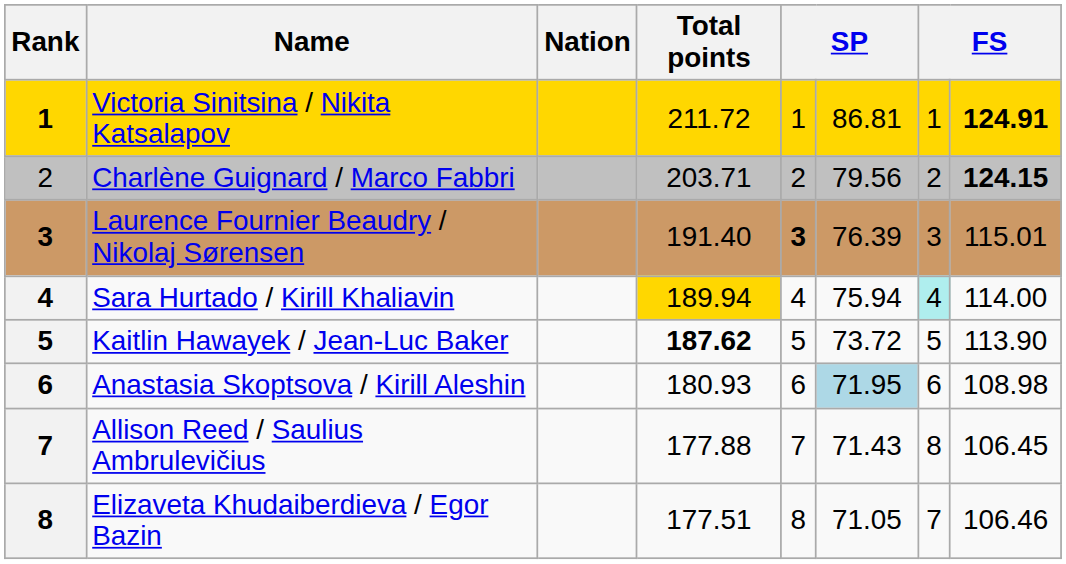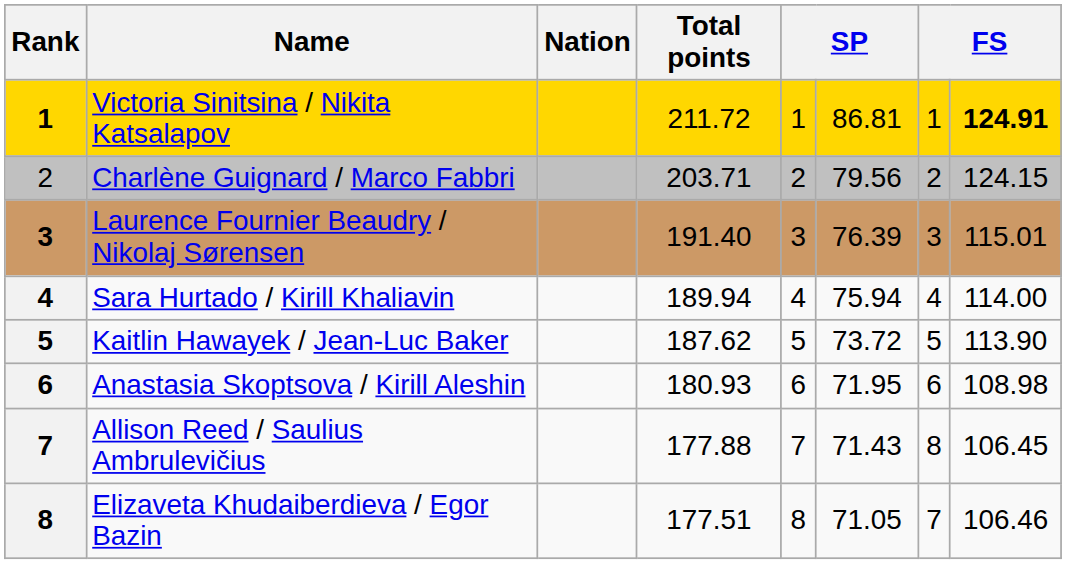(1006, 177) bold -> (1006, 177) normal
(798, 237) bold -> (798, 237) normal
(709, 297) gold background -> (709, 297) no background
(934, 297) paleturquoise background -> (934, 297) no background
(709, 341) bold -> (709, 341) normal
(867, 385) lightblue background -> (867, 385) no background
